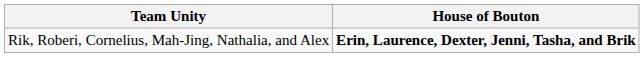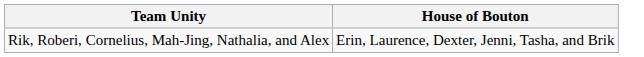(486, 40) bold -> (475, 40) normal
